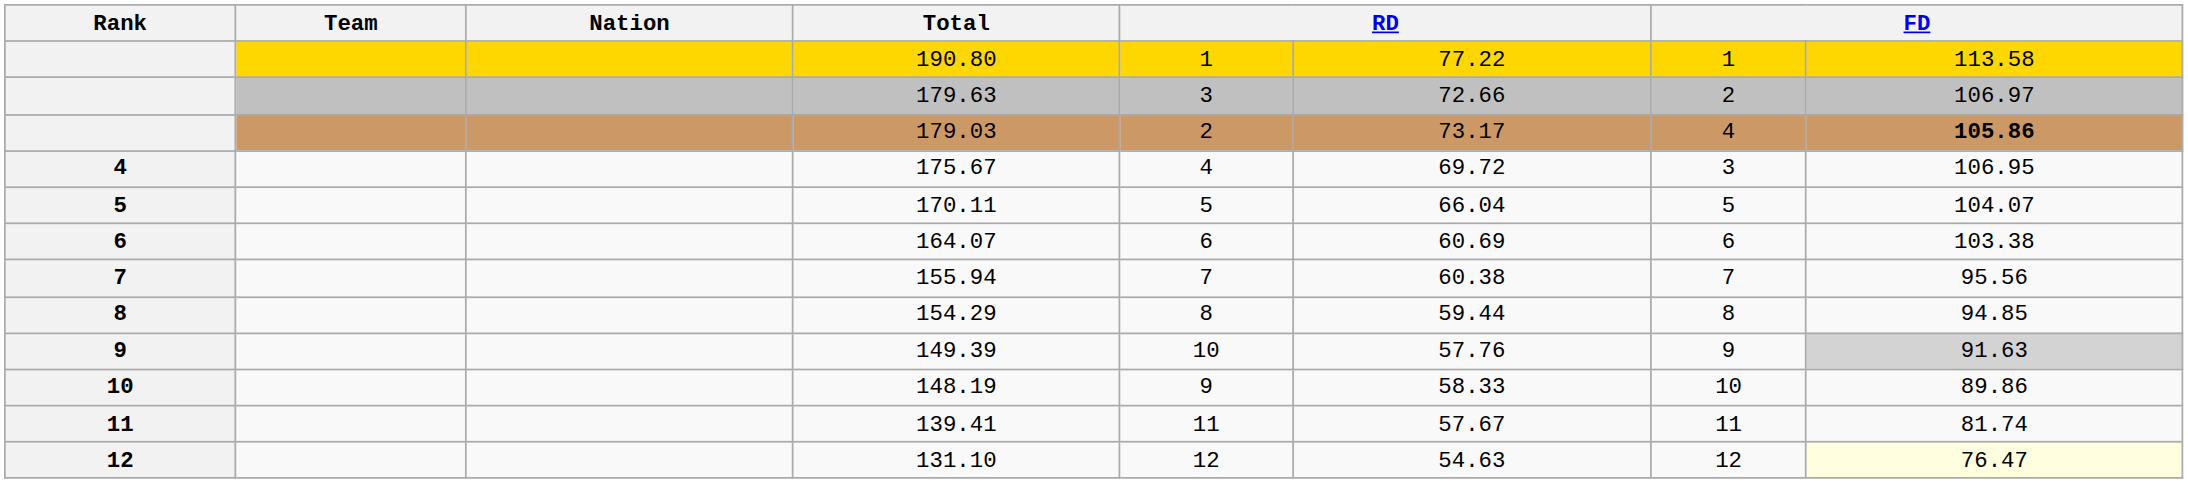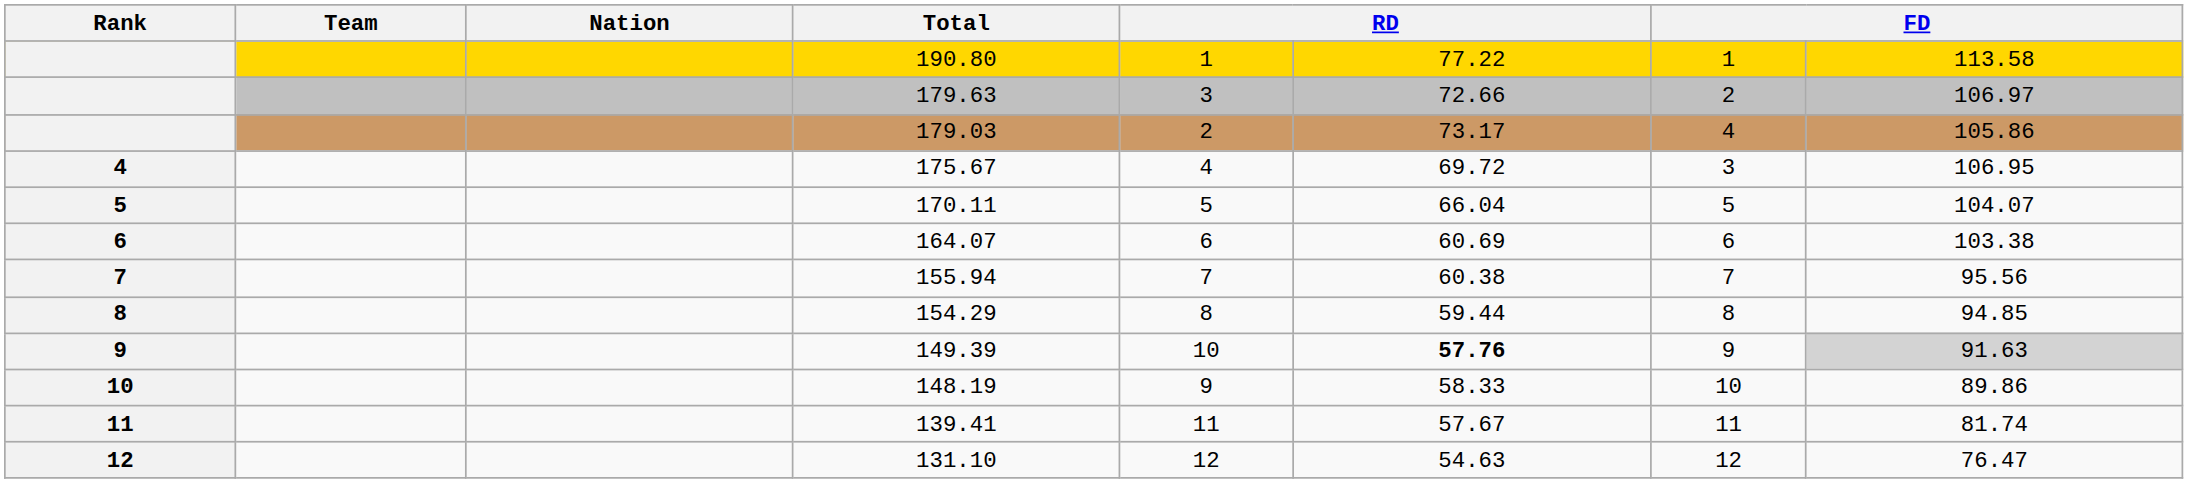(1994, 132) bold -> (1994, 132) normal
(1472, 351) normal -> (1472, 351) bold
(1994, 460) lightyellow background -> (1994, 460) no background
